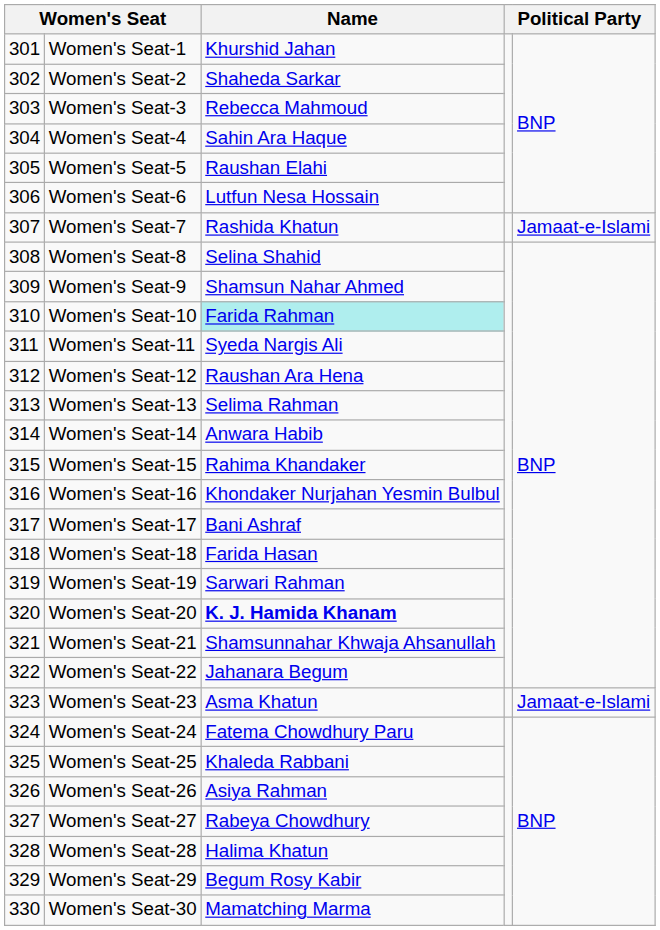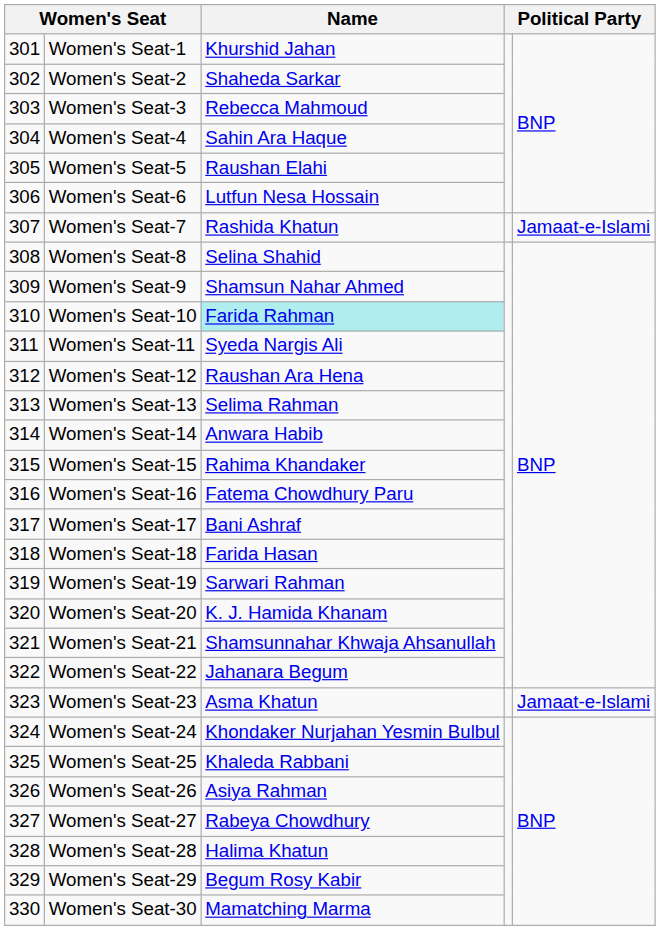(353, 494) Khondaker Nurjahan Yesmin Bulbul -> (309, 494) Fatema Chowdhury Paru
(301, 613) bold -> (296, 613) normal
(309, 731) Fatema Chowdhury Paru -> (353, 731) Khondaker Nurjahan Yesmin Bulbul
